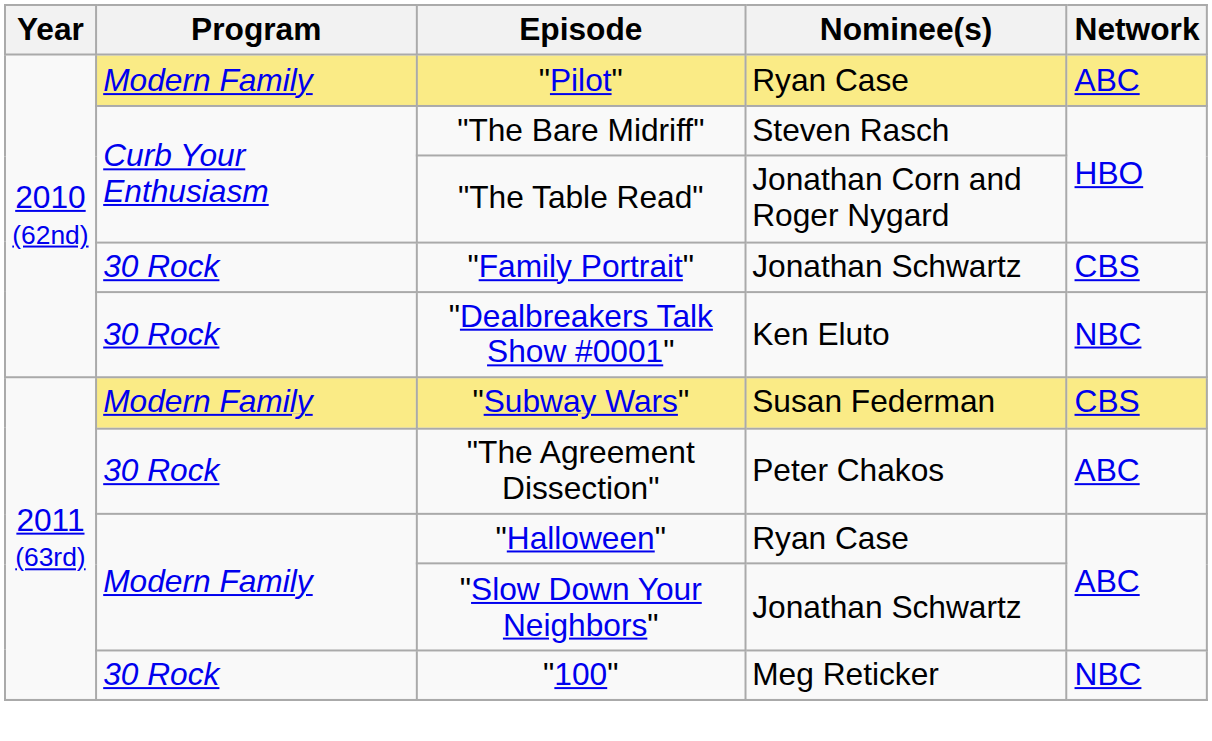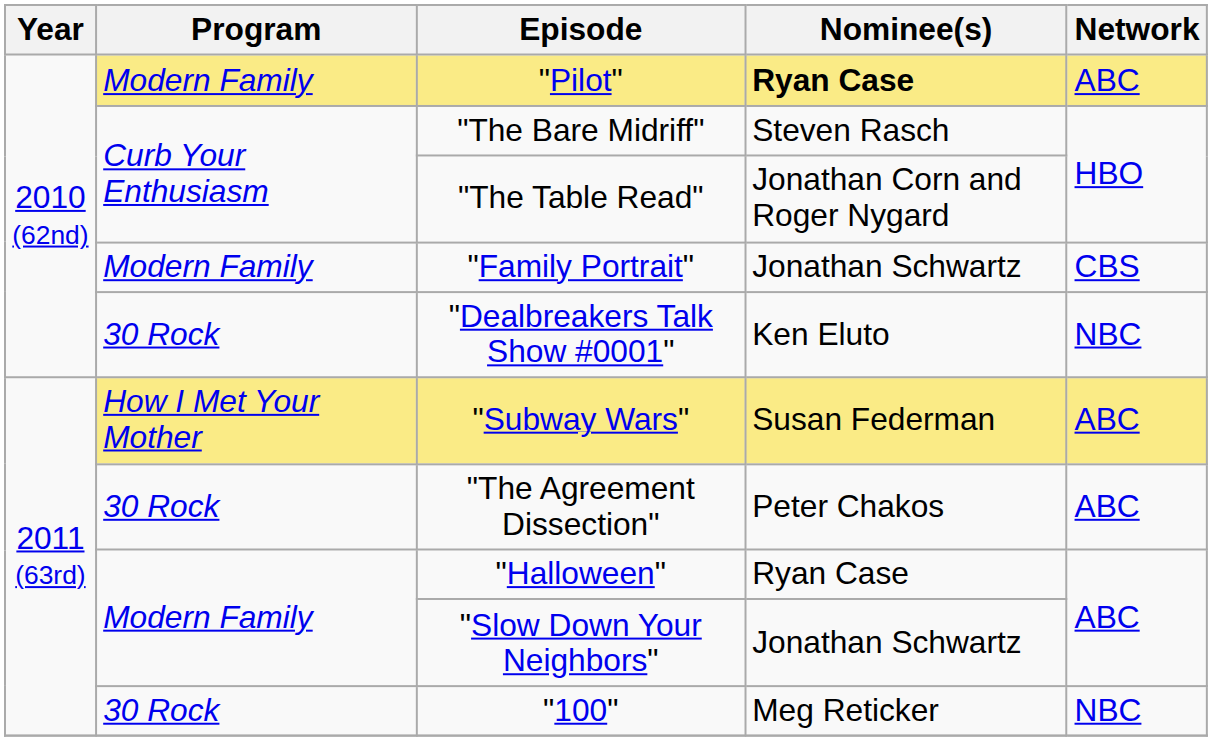(831, 79) normal -> (833, 79) bold
(161, 266) 30 Rock -> (208, 266) Modern Family
(208, 402) Modern Family -> (211, 420) How I Met Your Mother
(1107, 402) CBS -> (1107, 420) ABC
